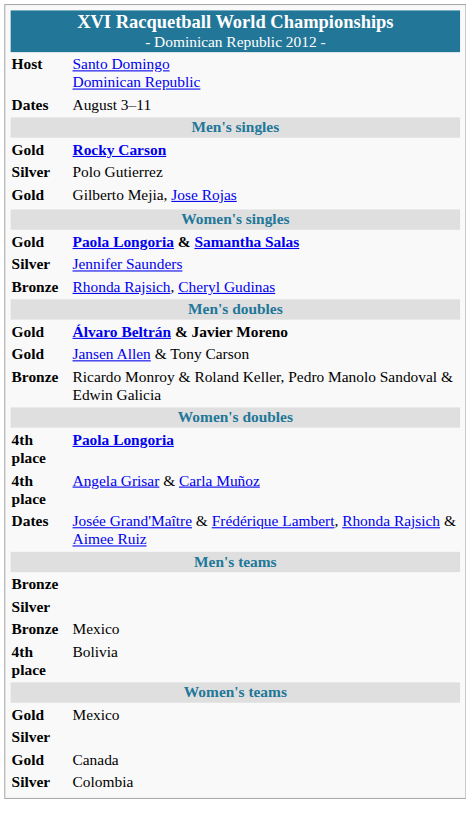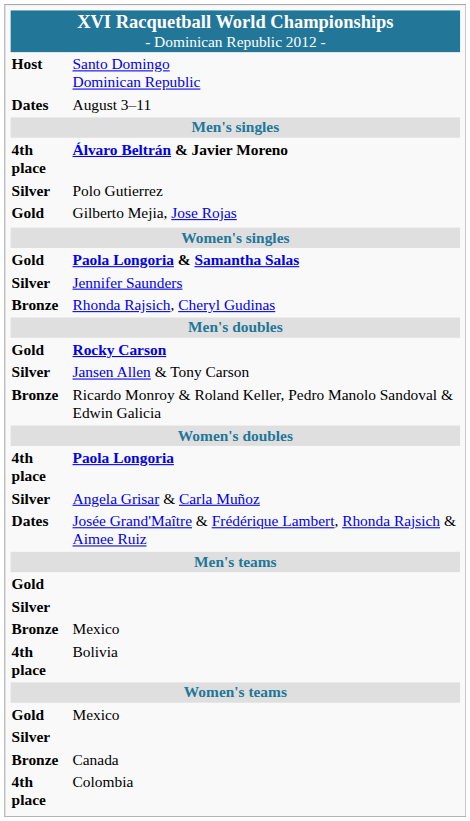(28, 149) Gold -> (29, 158) 4th place
(119, 149) Rocky Carson -> (180, 149) Álvaro Beltrán & Javier Moreno
(180, 331) Álvaro Beltrán & Javier Moreno -> (119, 349) Rocky Carson
(28, 354) Gold -> (31, 372) Silver
(29, 489) 4th place -> (31, 498) Silver
(35, 584) Bronze -> (28, 584) Gold
(28, 759) Gold -> (35, 759) Bronze
(31, 782) Silver -> (29, 791) 4th place
